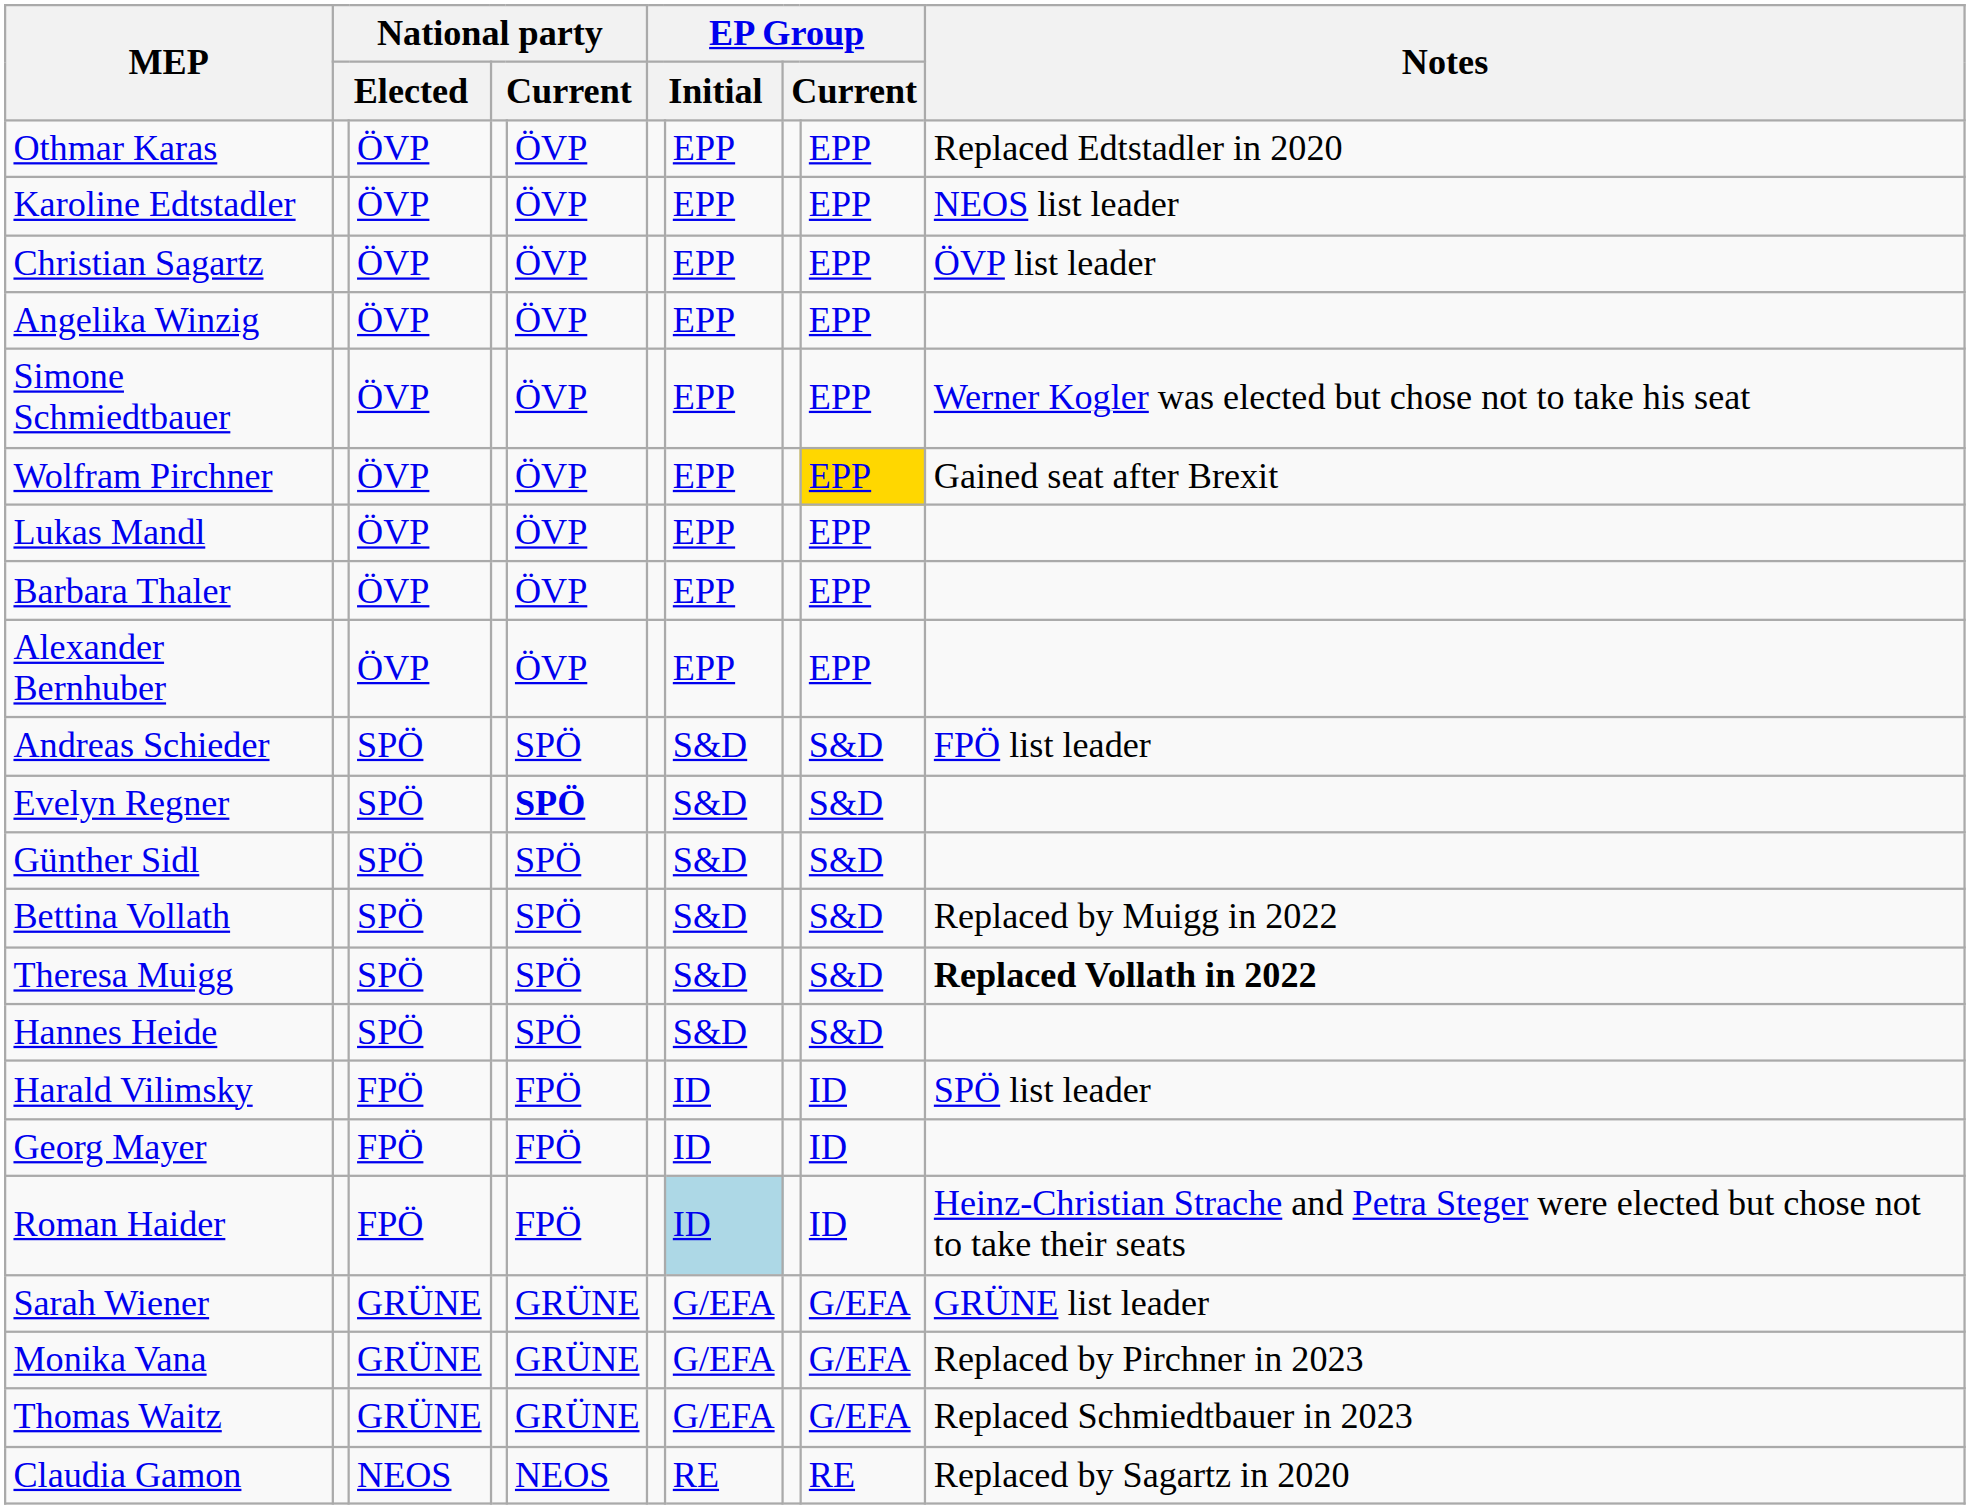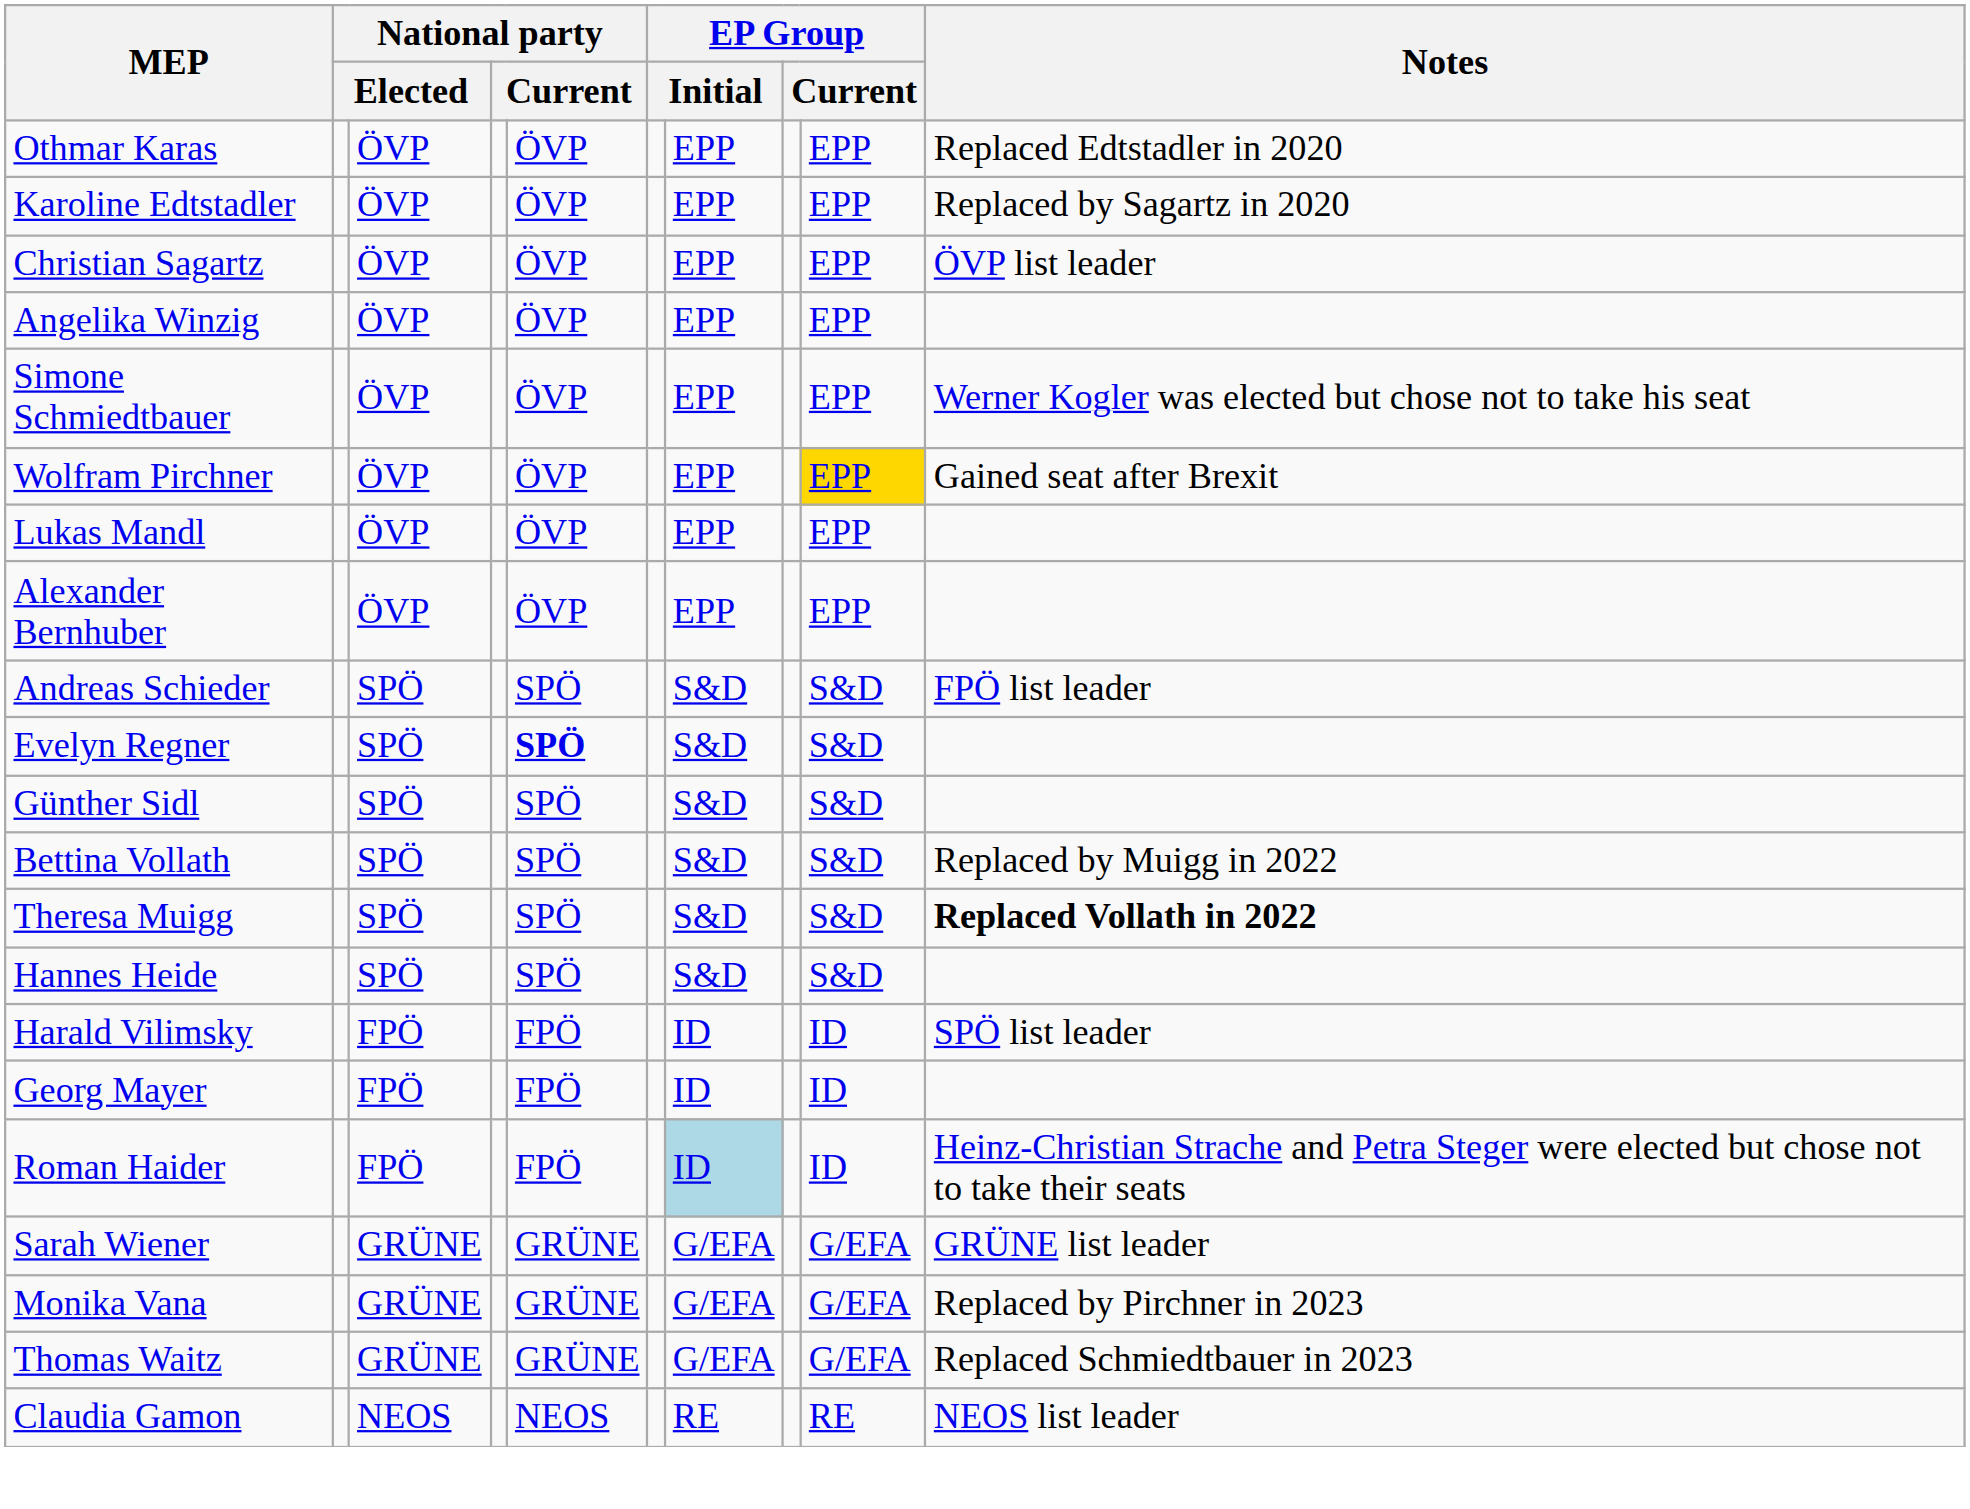(1056, 205) NEOS list leader -> (1142, 205) Replaced by Sagartz in 2020
- row: (122, 589)
(1142, 1474) Replaced by Sagartz in 2020 -> (1056, 1416) NEOS list leader
